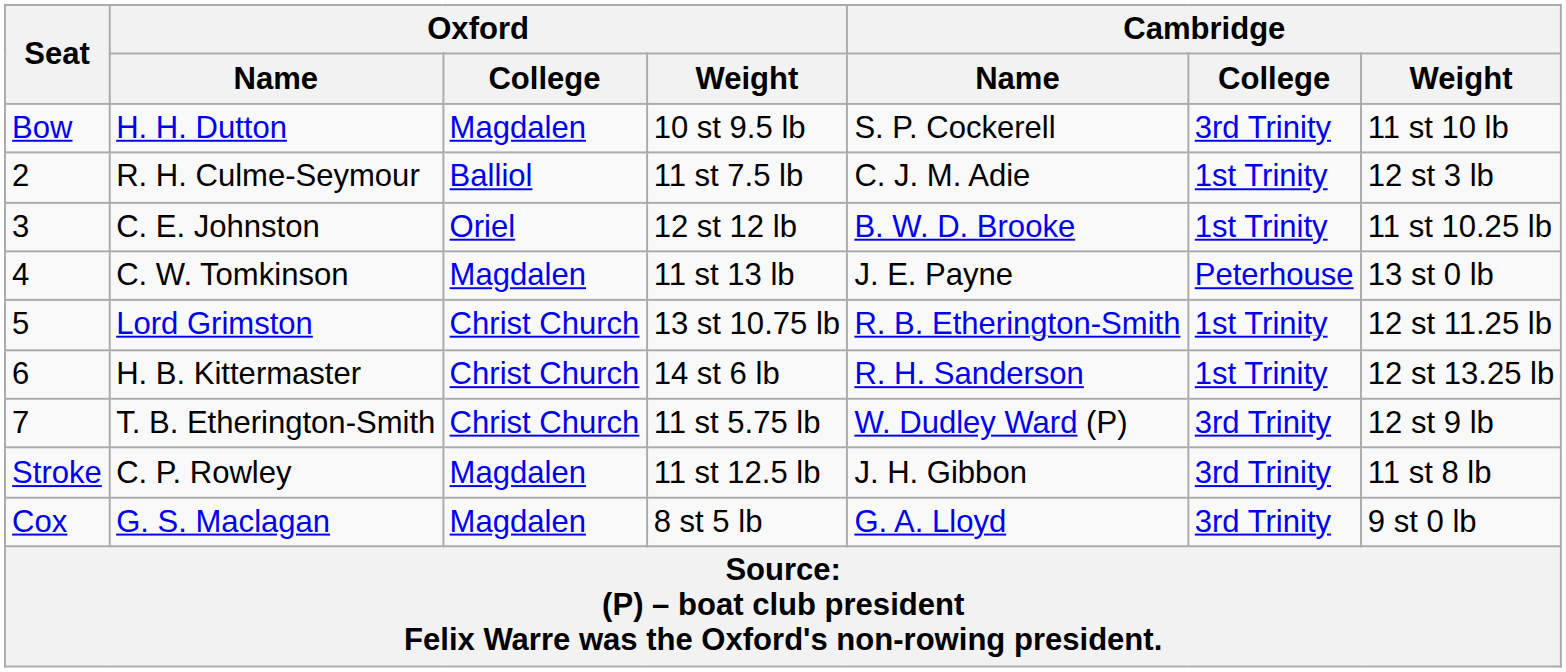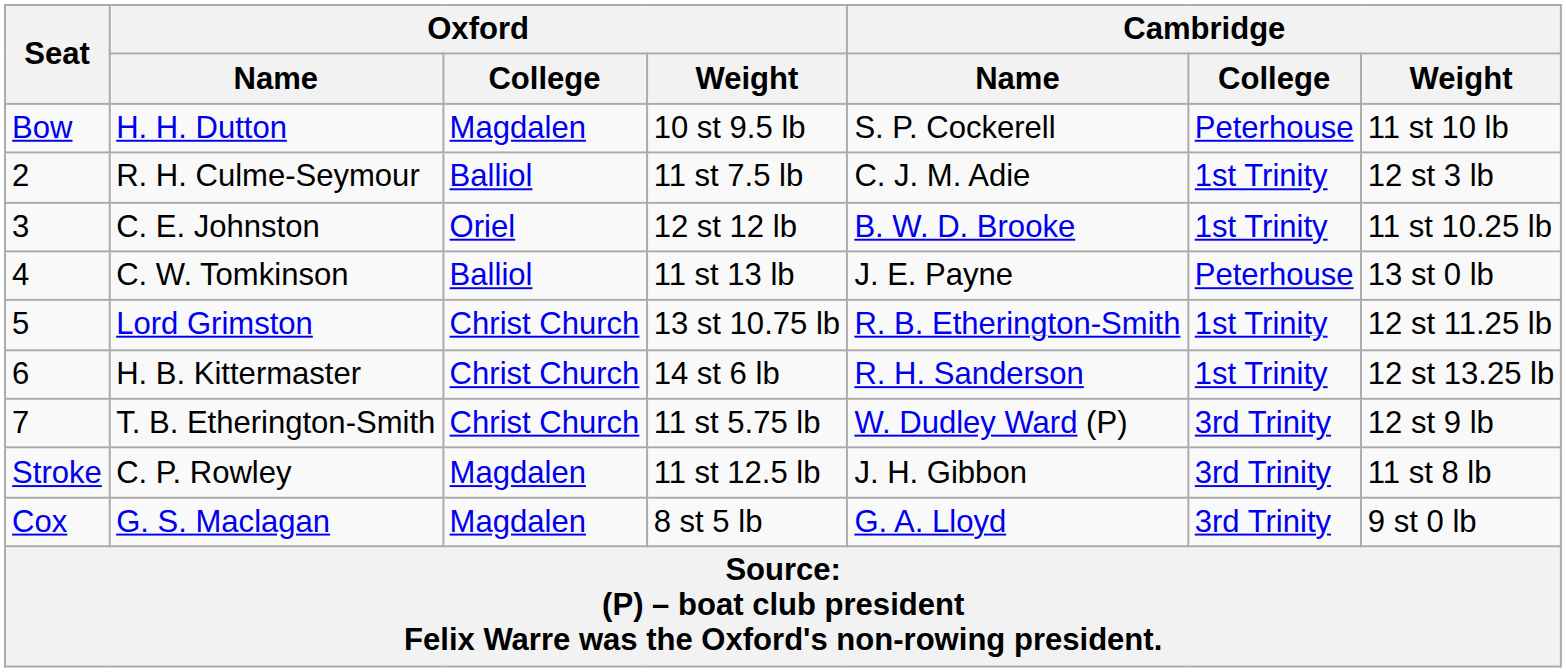(1263, 127) 3rd Trinity -> (1274, 127) Peterhouse
(518, 275) Magdalen -> (491, 275) Balliol
